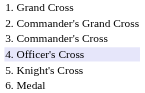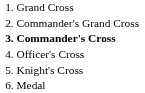(56, 38) normal -> (60, 38) bold
(45, 54) lavender background -> (45, 54) no background
